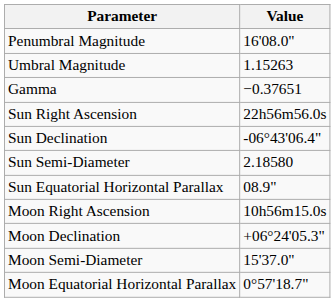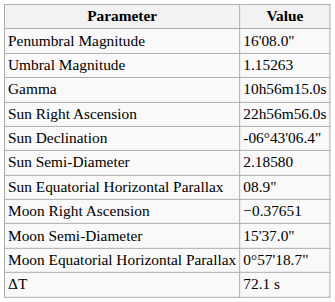(273, 89) −0.37651 -> (285, 89) 10h56m15.0s
(285, 211) 10h56m15.0s -> (273, 211) −0.37651
- row: (64, 235)
+ row: (18, 284)
